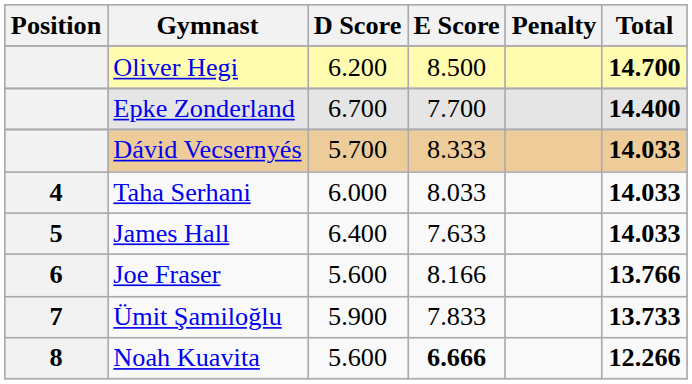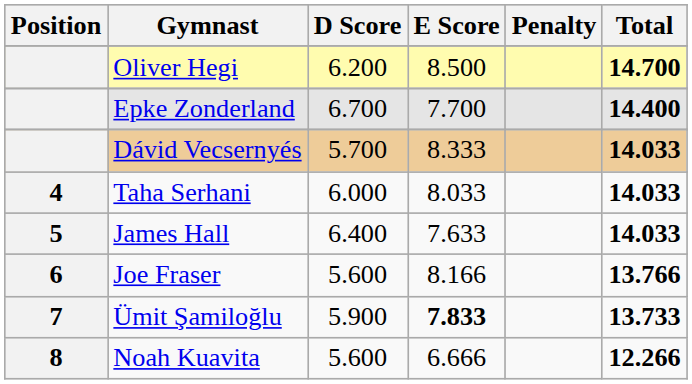(457, 316) normal -> (457, 316) bold
(457, 358) bold -> (457, 358) normal
